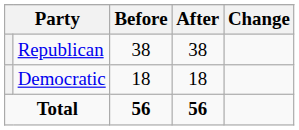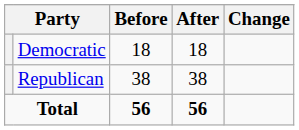rows swapped: (61, 49) <-> (62, 79)
